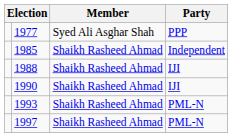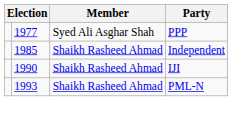- row: (26, 68)
- row: (26, 123)
